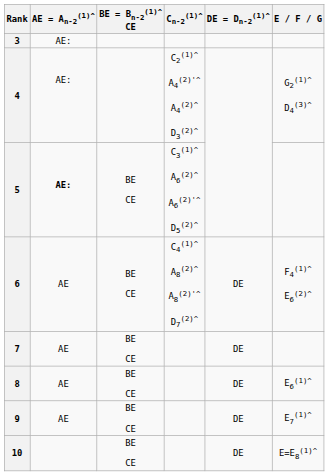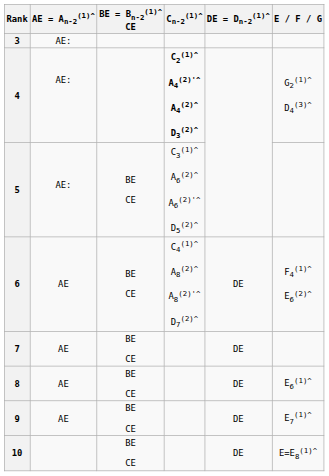(184, 95) normal -> (184, 95) bold
(63, 185) bold -> (63, 185) normal
